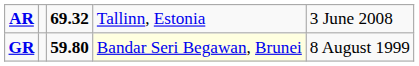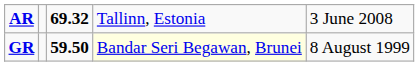(70, 47) 59.80 -> (70, 47) 59.50
